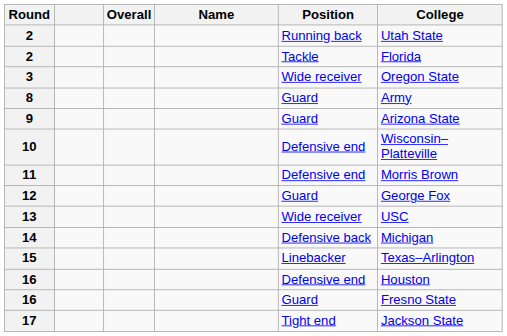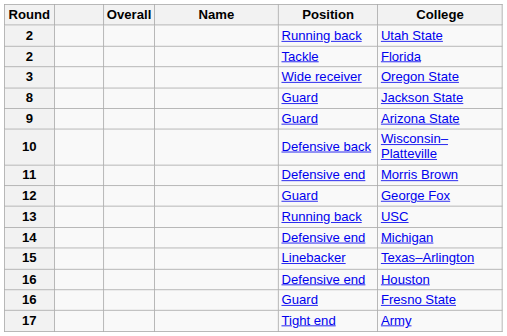(396, 98) Army -> (422, 98) Jackson State
(323, 147) Defensive end -> (326, 147) Defensive back
(322, 216) Wide receiver -> (322, 216) Running back
(326, 237) Defensive back -> (323, 237) Defensive end
(422, 320) Jackson State -> (396, 320) Army
